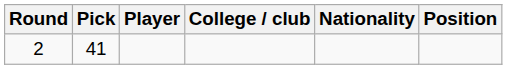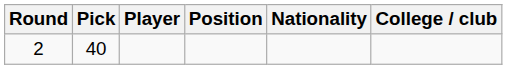columns swapped: (460, 19) <-> (250, 19)
(96, 49) 41 -> (96, 49) 40
